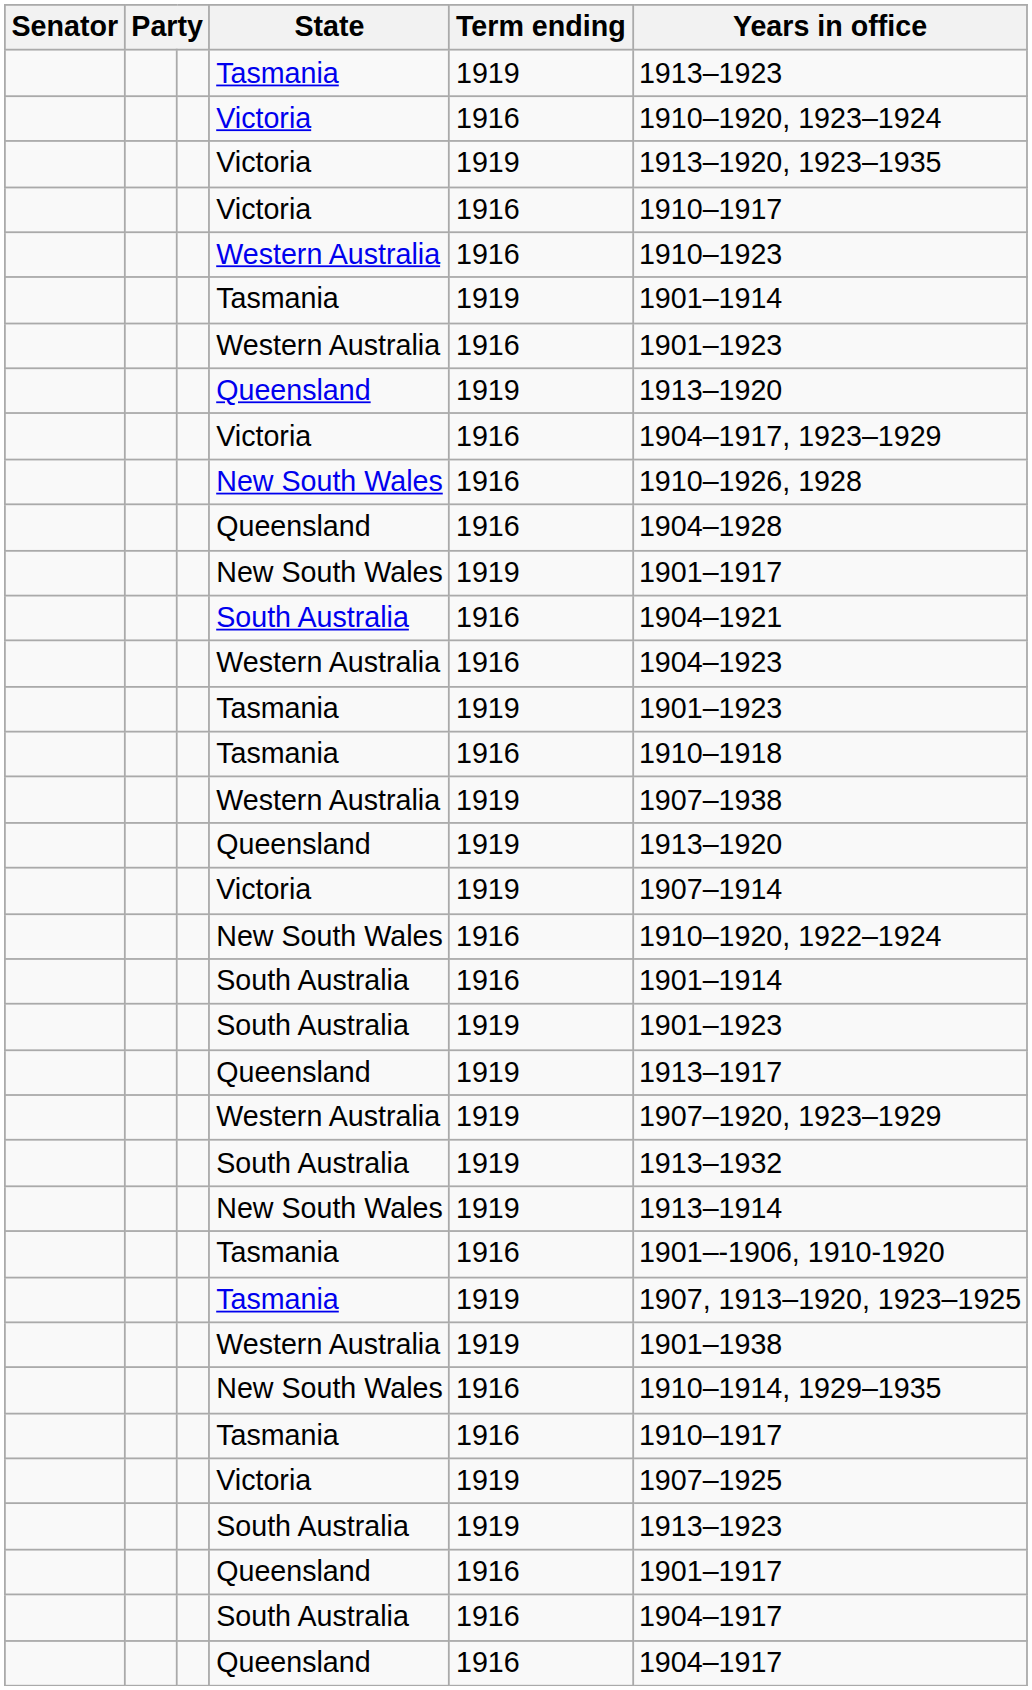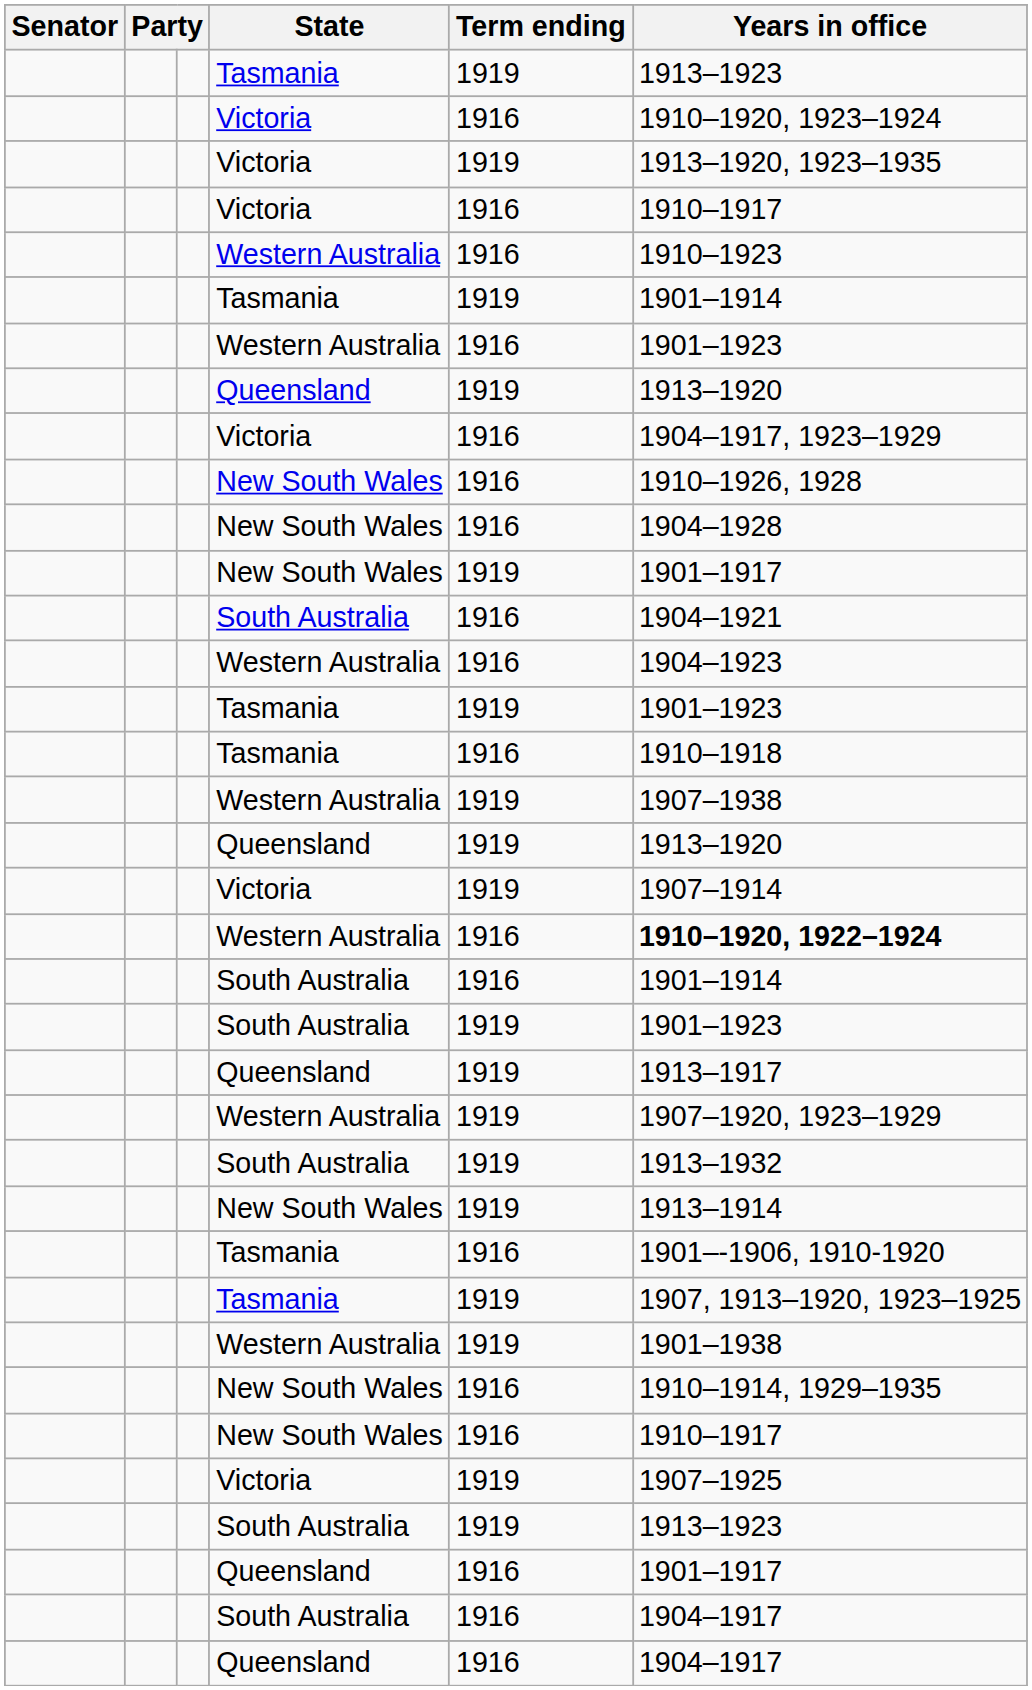(293, 526) Queensland -> (329, 526) New South Wales
(329, 935) New South Wales -> (328, 935) Western Australia
(790, 935) normal -> (790, 935) bold
(277, 1435) Tasmania -> (329, 1435) New South Wales
